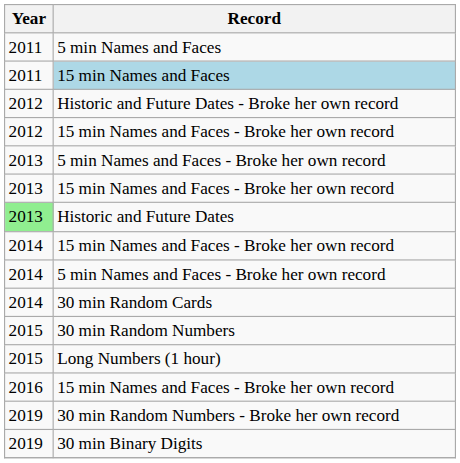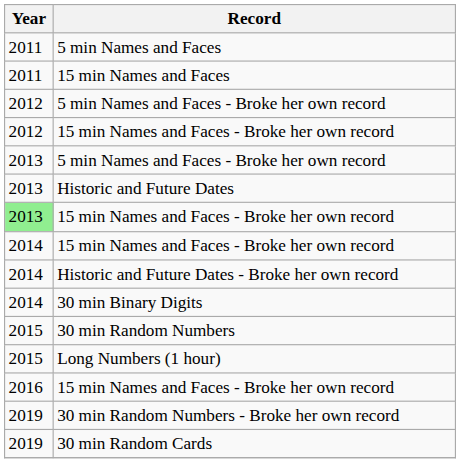(143, 75) lightblue background -> (143, 75) no background
(228, 103) Historic and Future Dates - Broke her own record -> (221, 103) 5 min Names and Faces - Broke her own record
(226, 188) 15 min Names and Faces - Broke her own record -> (146, 188) Historic and Future Dates
(146, 217) Historic and Future Dates -> (226, 217) 15 min Names and Faces - Broke her own record
(221, 273) 5 min Names and Faces - Broke her own record -> (228, 273) Historic and Future Dates - Broke her own record
(135, 302) 30 min Random Cards -> (130, 302) 30 min Binary Digits
(130, 443) 30 min Binary Digits -> (135, 443) 30 min Random Cards
